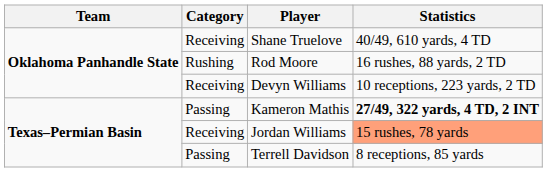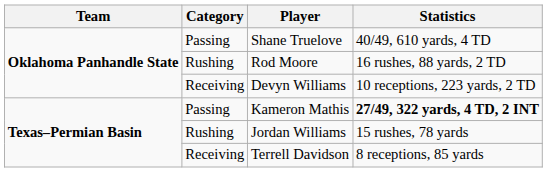(215, 39) Receiving -> (207, 39) Passing
(215, 132) Receiving -> (210, 132) Rushing
(412, 132) lightsalmon background -> (412, 132) no background
(207, 155) Passing -> (215, 155) Receiving
